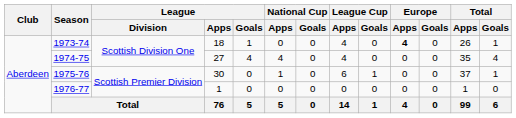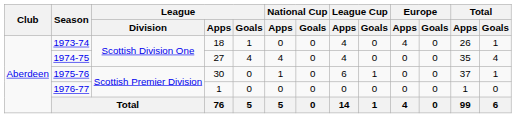(405, 43) bold -> (405, 43) normal
